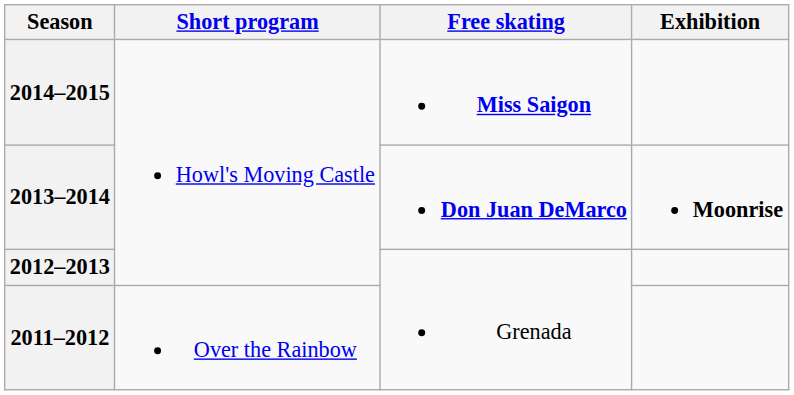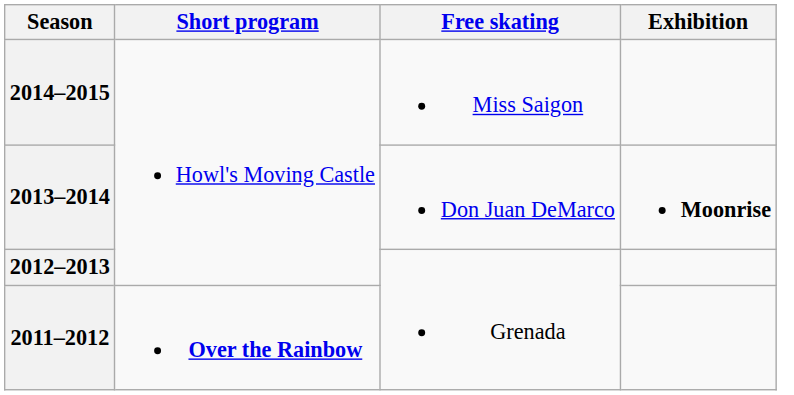(506, 105) bold -> (500, 105) normal
(506, 210) bold -> (500, 210) normal
(248, 350) normal -> (248, 350) bold
